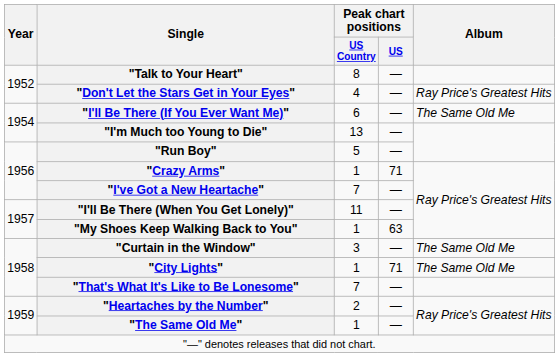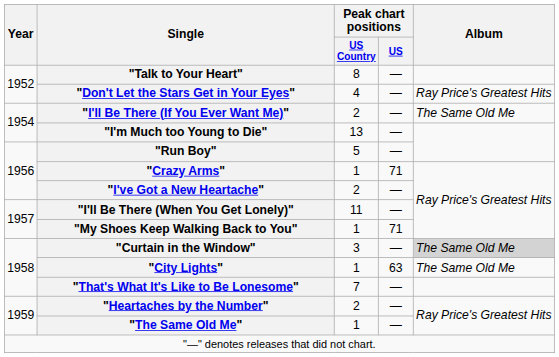(356, 113) 6 -> (356, 113) 2
(356, 190) 7 -> (356, 190) 2
(396, 228) 63 -> (396, 228) 71
(465, 248) no background -> (465, 248) lightgrey background
(396, 267) 71 -> (396, 267) 63
